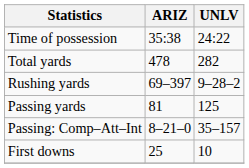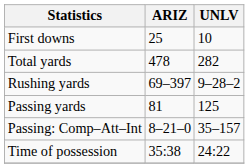rows swapped: (41, 151) <-> (62, 38)
